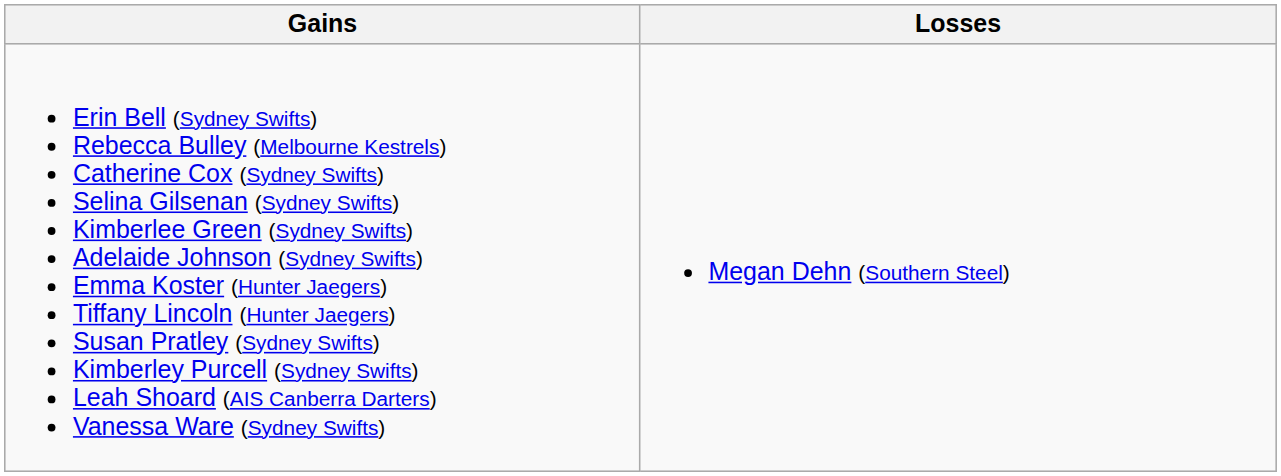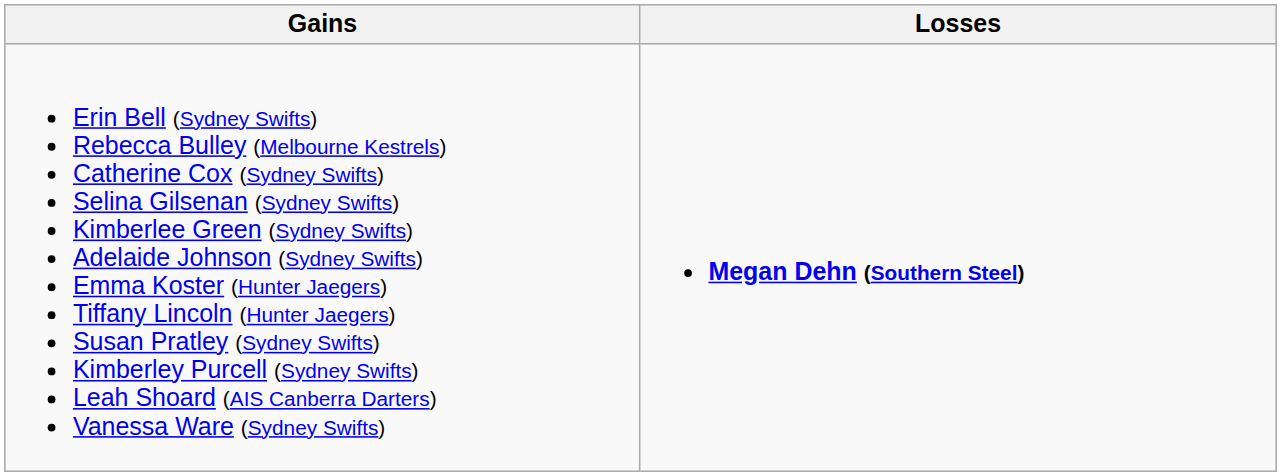(958, 272) normal -> (958, 272) bold
